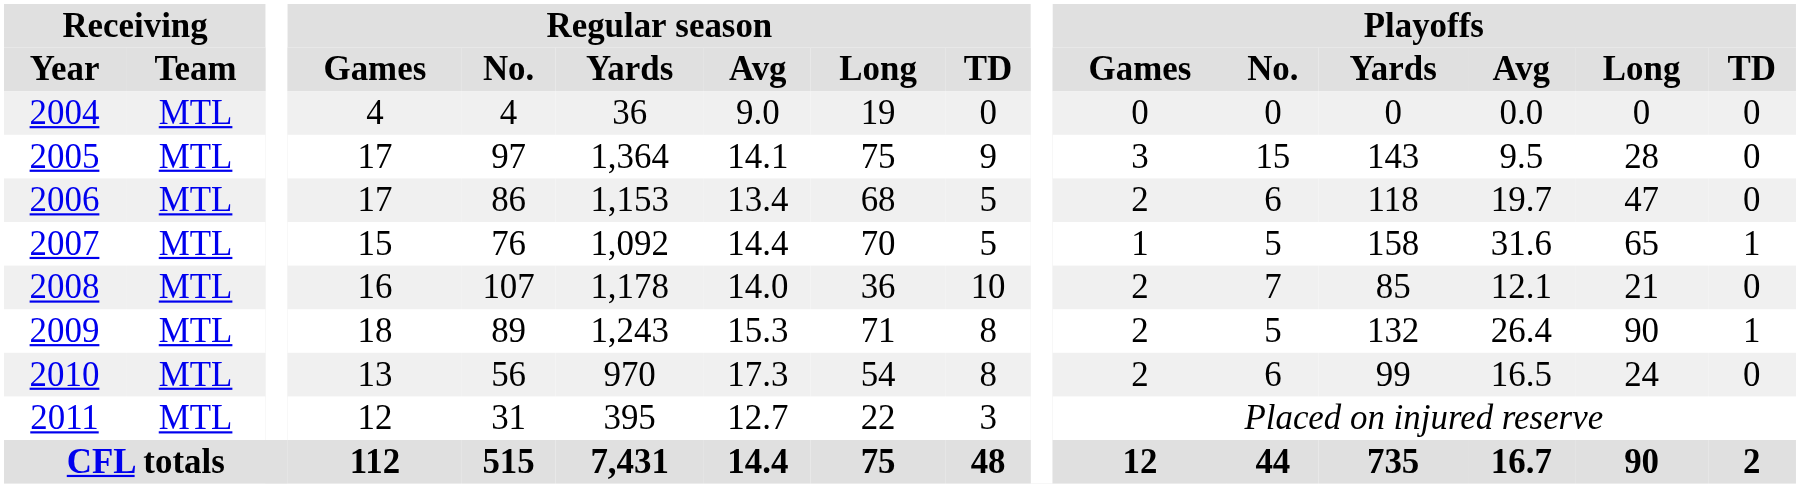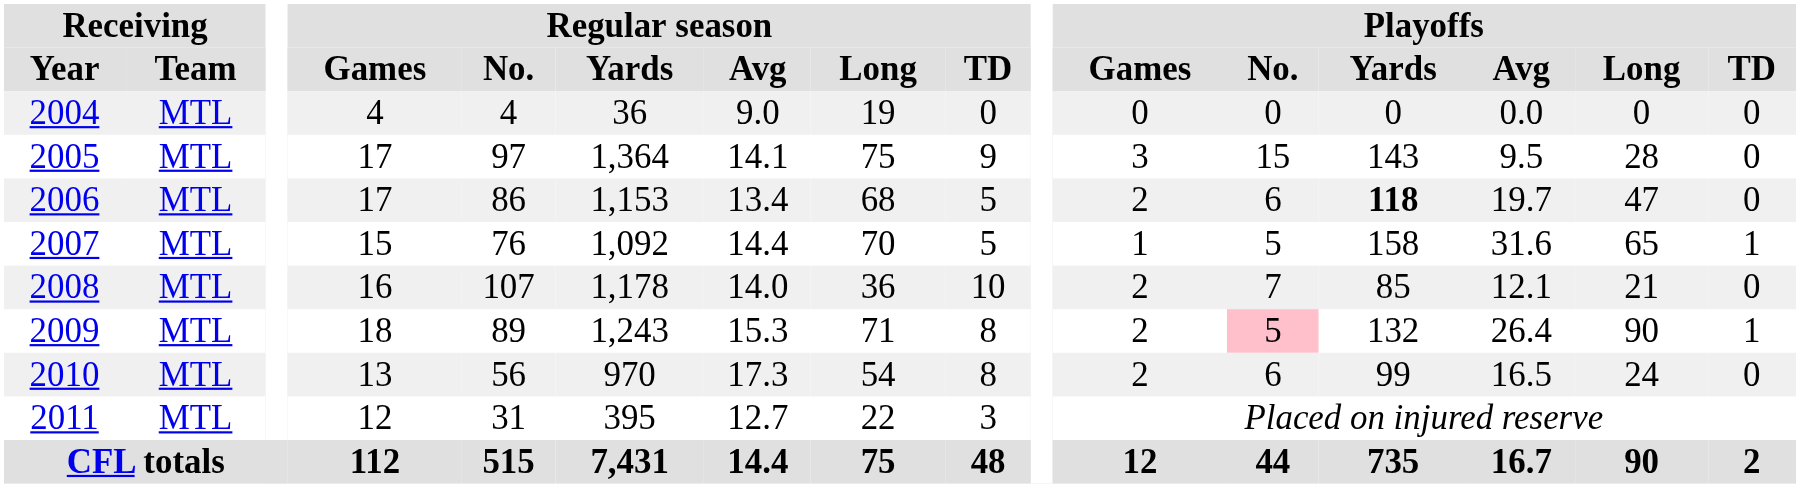(1393, 199) normal -> (1393, 199) bold
(1273, 330) no background -> (1273, 330) pink background
